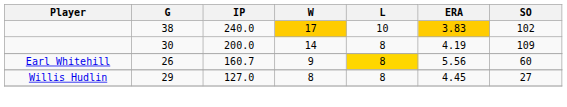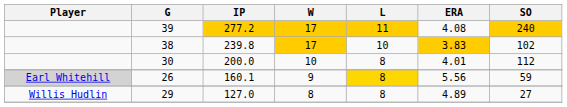+ row: (168, 29)
(239, 29) 240.0 -> (239, 45) 239.8
(311, 45) 14 -> (311, 61) 10
(454, 45) 4.19 -> (454, 61) 4.01
(526, 45) 109 -> (526, 61) 112
(68, 61) no background -> (68, 78) lightgrey background
(239, 61) 160.7 -> (239, 78) 160.1
(526, 61) 60 -> (526, 78) 59
(454, 78) 4.45 -> (454, 94) 4.89
